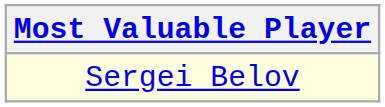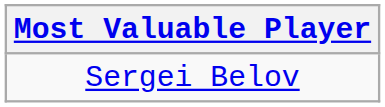(192, 78) lightyellow background -> (192, 78) no background
